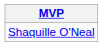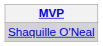(51, 32) no background -> (51, 32) lightgrey background
